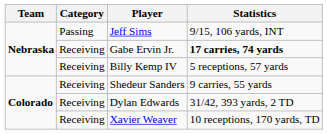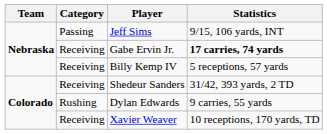(231, 84) 9 carries, 55 yards -> (242, 84) 31/42, 393 yards, 2 TD
(82, 102) Receiving -> (78, 102) Rushing
(242, 102) 31/42, 393 yards, 2 TD -> (231, 102) 9 carries, 55 yards
